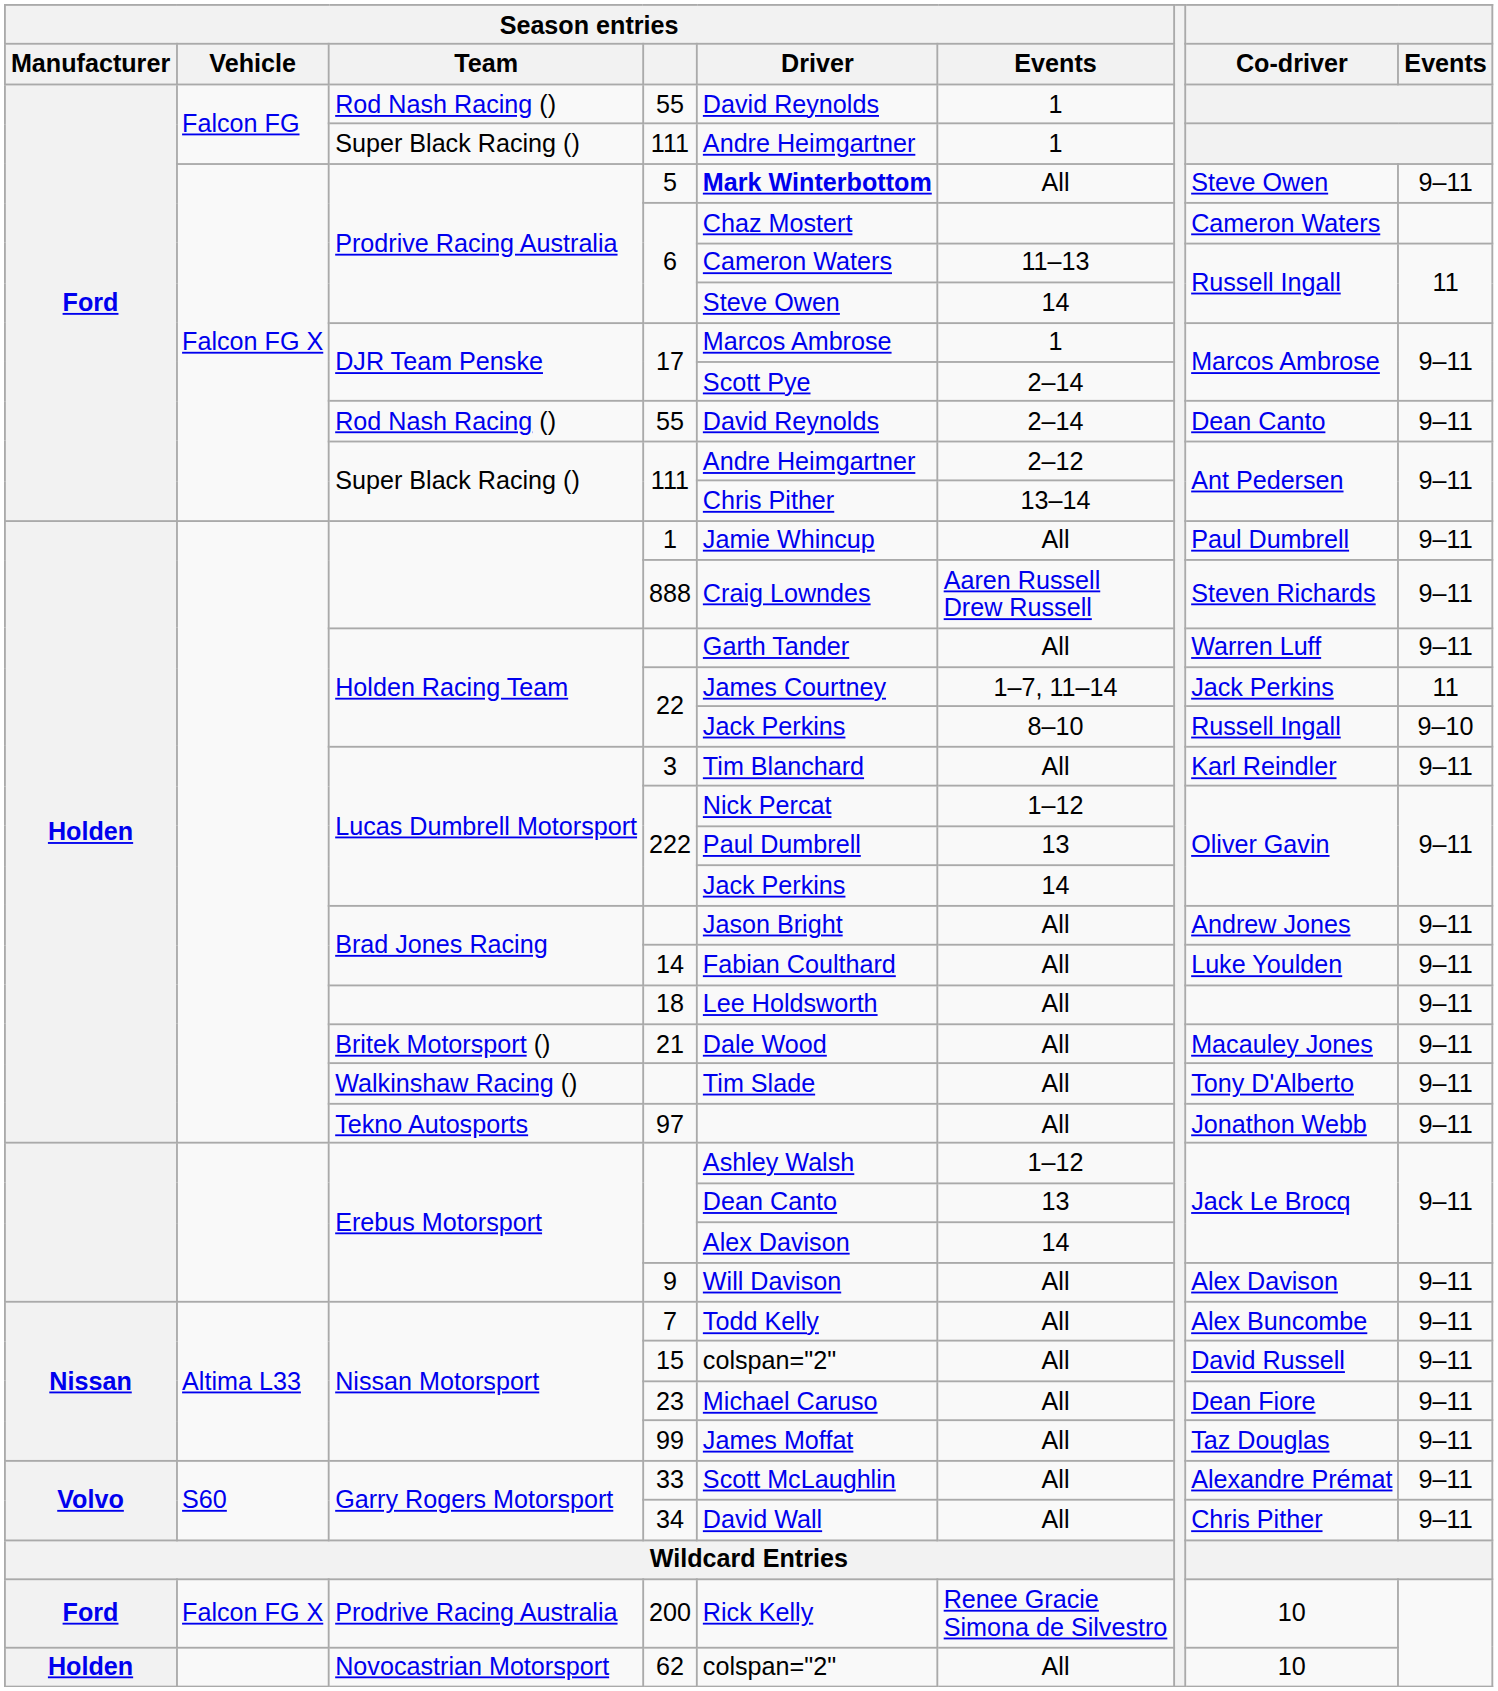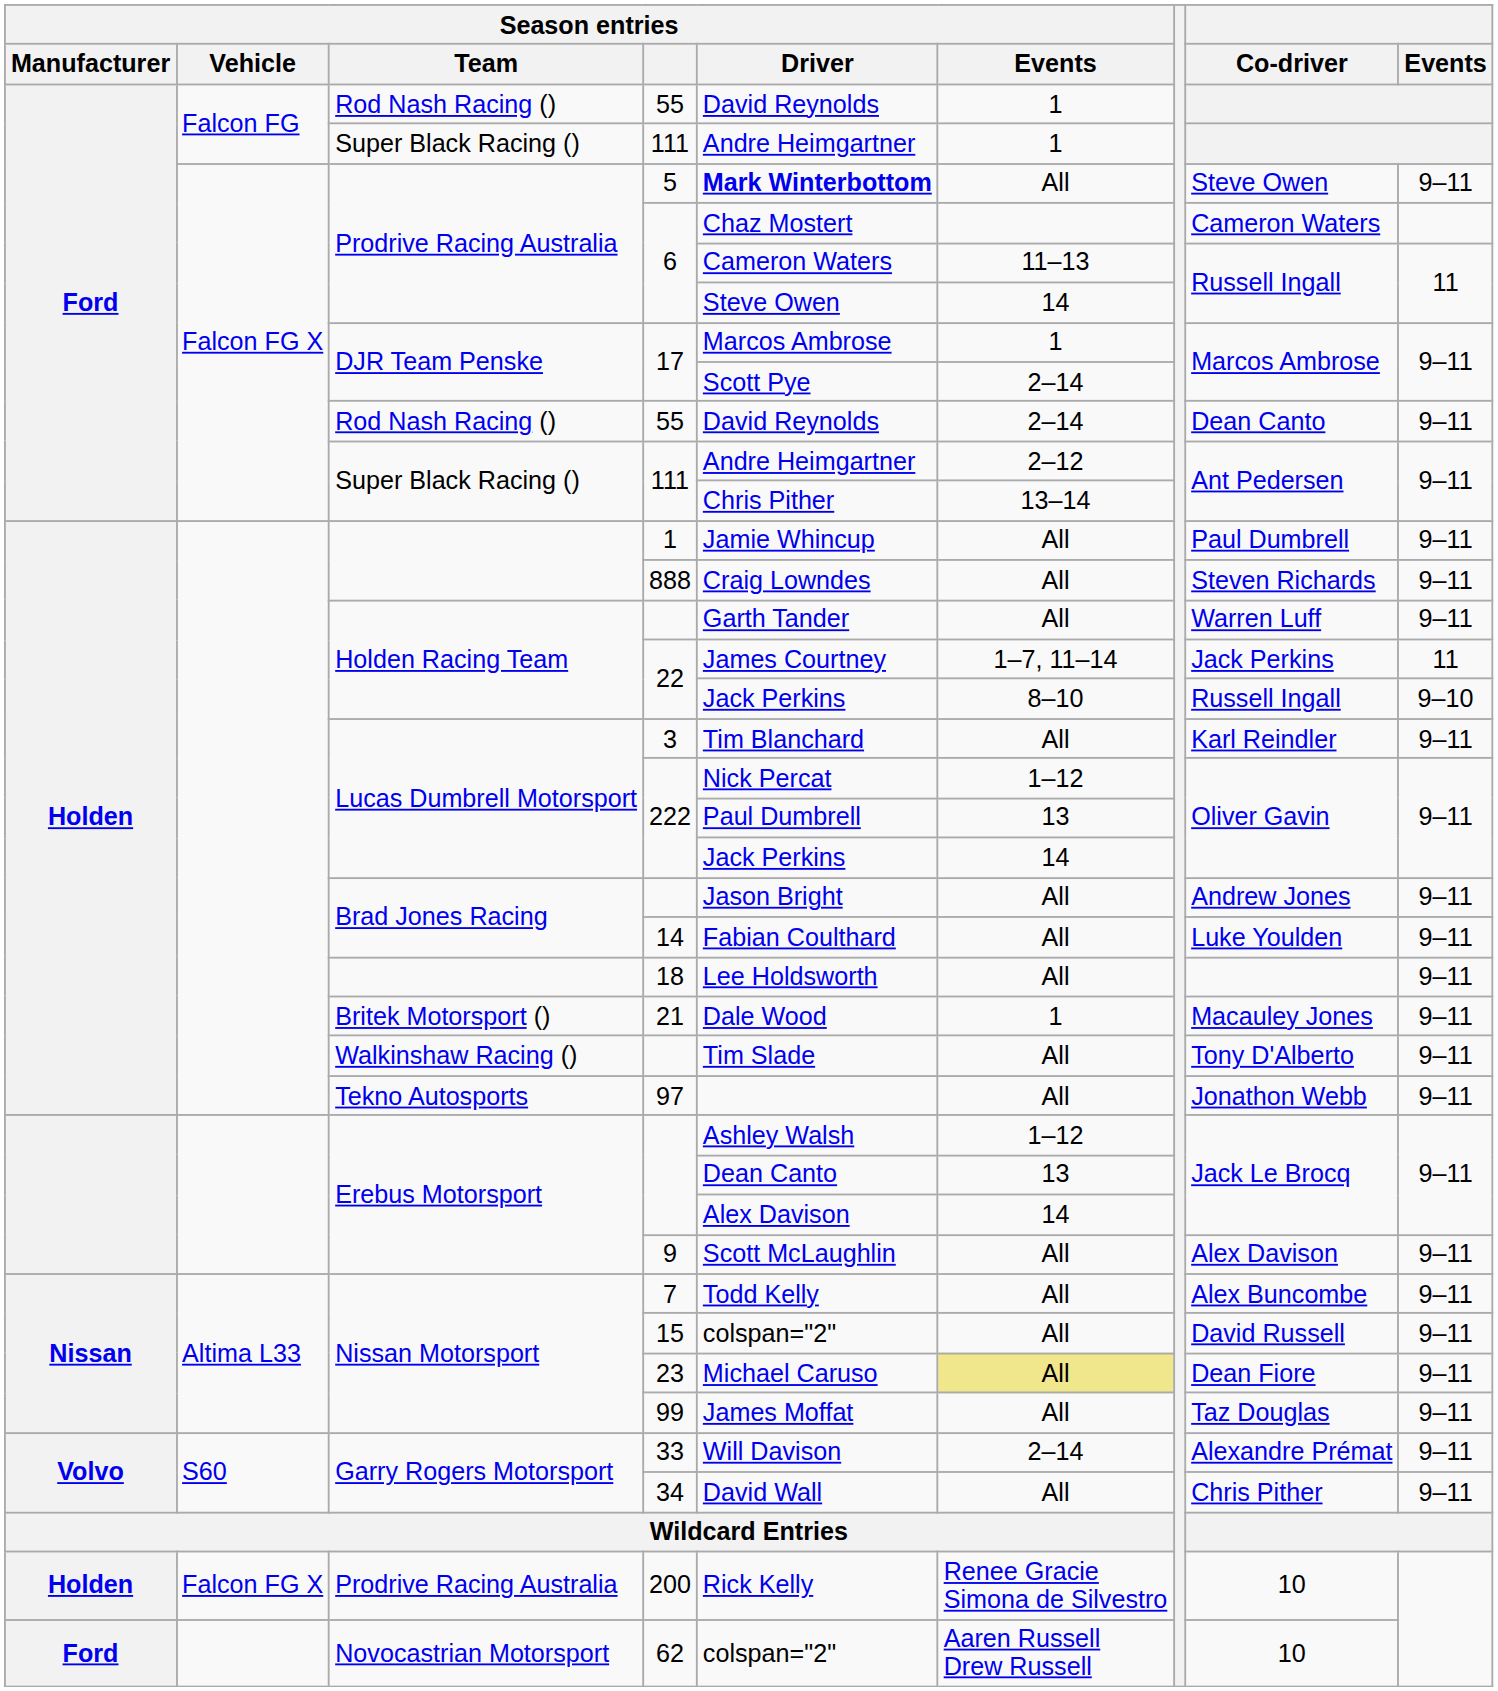(1022, 593) Aaren Russell Drew Russell -> (1056, 580) All
(1056, 1044) All -> (1055, 1016) 1
(772, 1282) Will Davison -> (799, 1254) Scott McLaughlin
(1056, 1401) no background -> (1056, 1373) khaki background
(799, 1480) Scott McLaughlin -> (772, 1452) Will Davison
(1056, 1480) All -> (1055, 1452) 2–14
(91, 1613) Ford -> (91, 1585) Holden
(91, 1666) Holden -> (91, 1652) Ford
(1056, 1666) All -> (1022, 1652) Aaren Russell Drew Russell
